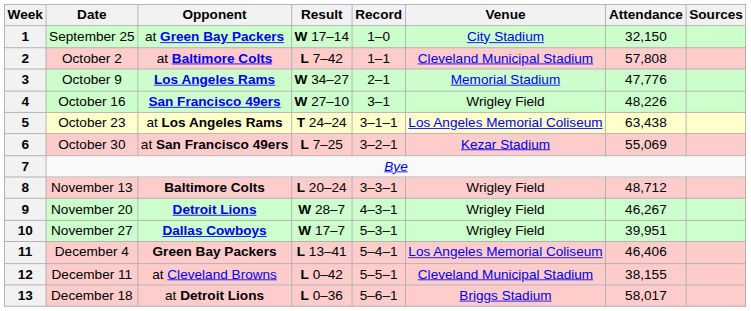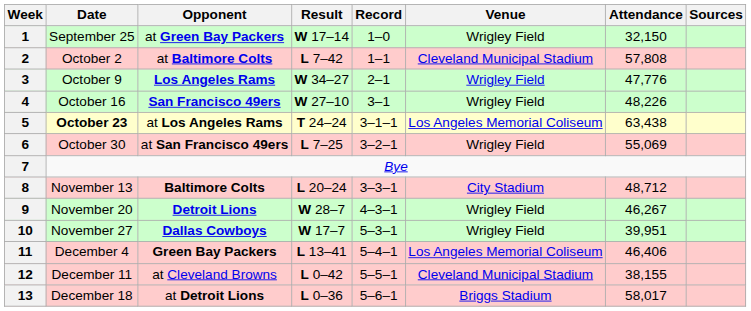(505, 36) City Stadium -> (505, 36) Wrigley Field
(505, 79) Memorial Stadium -> (505, 79) Wrigley Field
(92, 123) normal -> (92, 123) bold
(505, 144) Kezar Stadium -> (505, 144) Wrigley Field
(505, 187) Wrigley Field -> (505, 187) City Stadium
